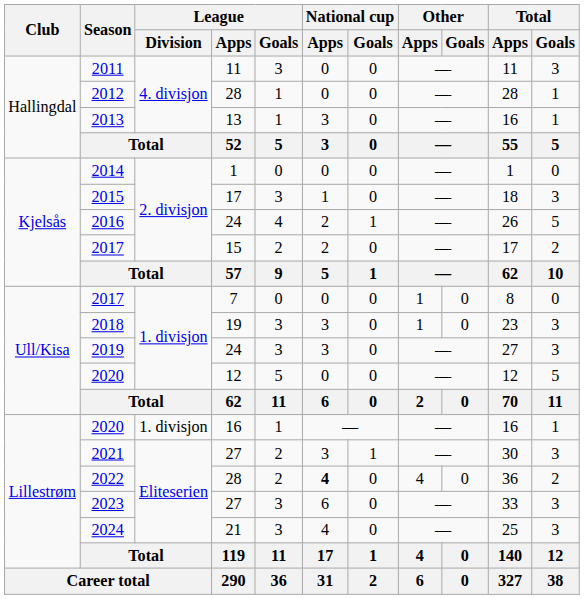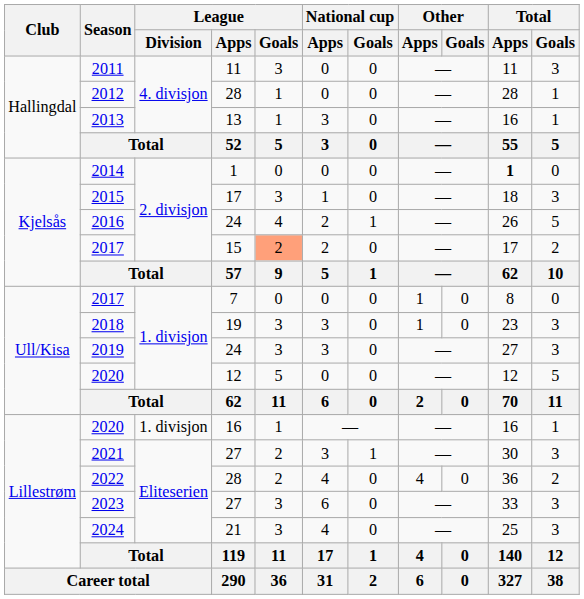(510, 171) normal -> (510, 171) bold
(279, 247) no background -> (279, 247) lightsalmon background
(325, 478) bold -> (325, 478) normal
